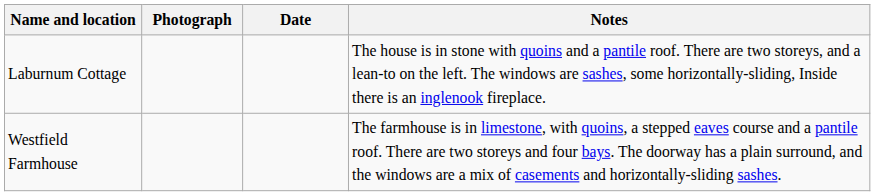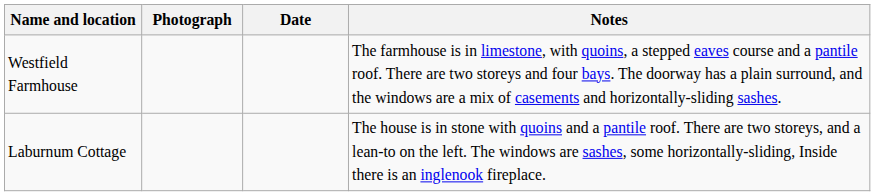rows swapped: (67, 74) <-> (43, 151)
